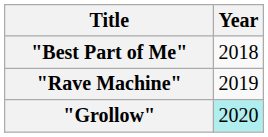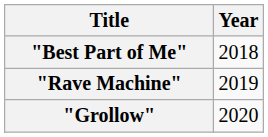(238, 115) paleturquoise background -> (238, 115) no background
